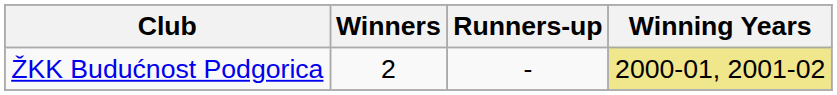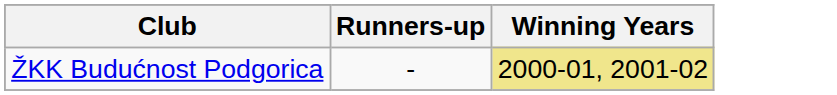- column: (388, 26)
